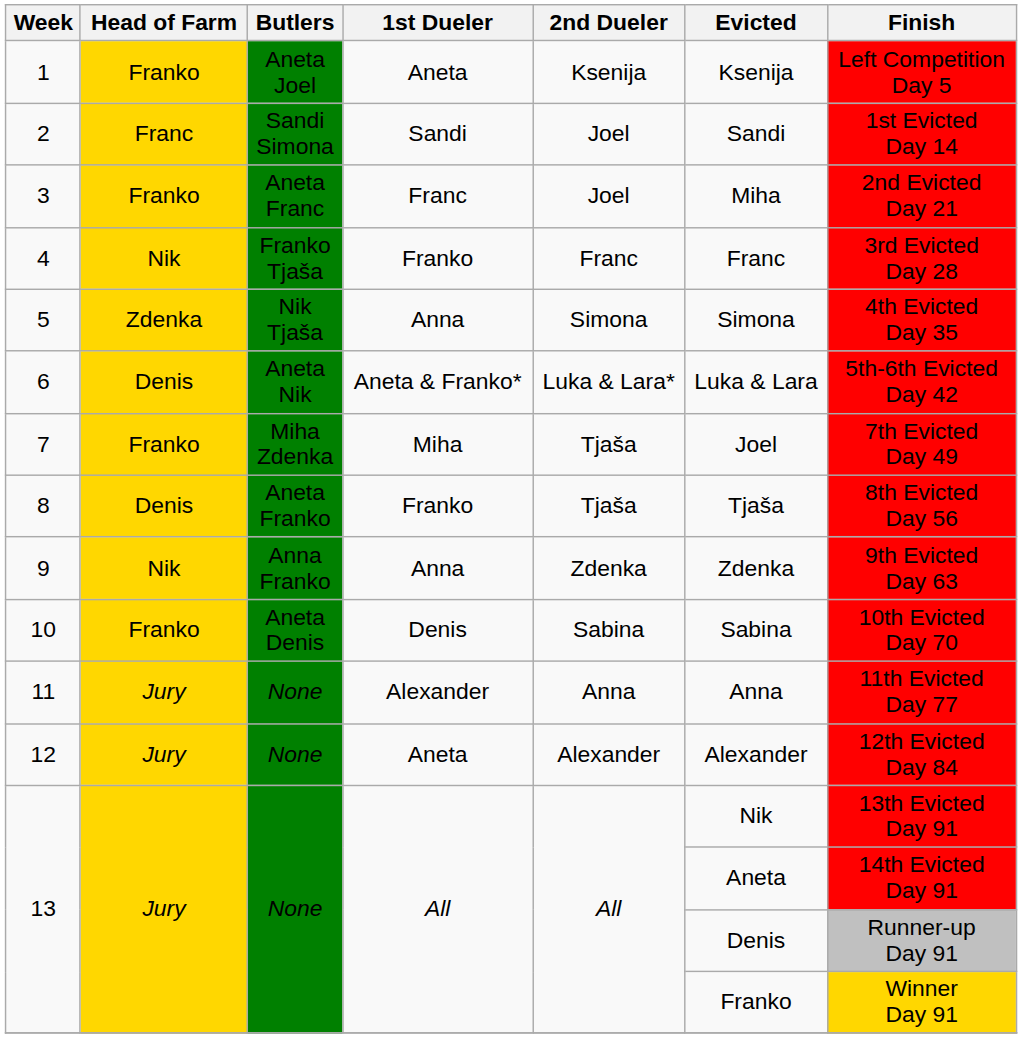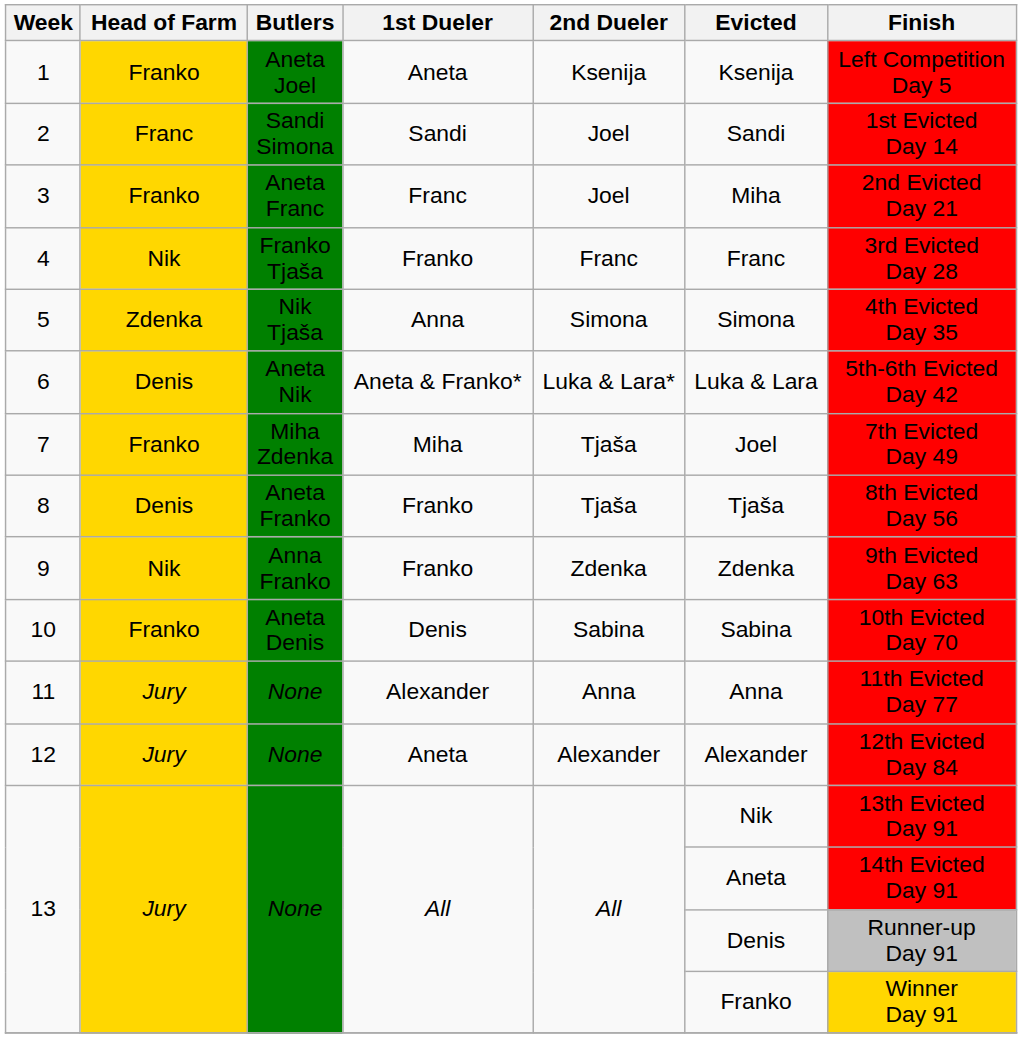(438, 568) Anna -> (438, 568) Franko
